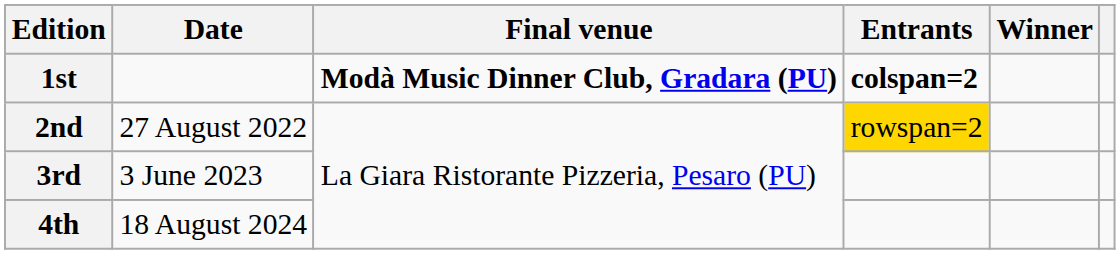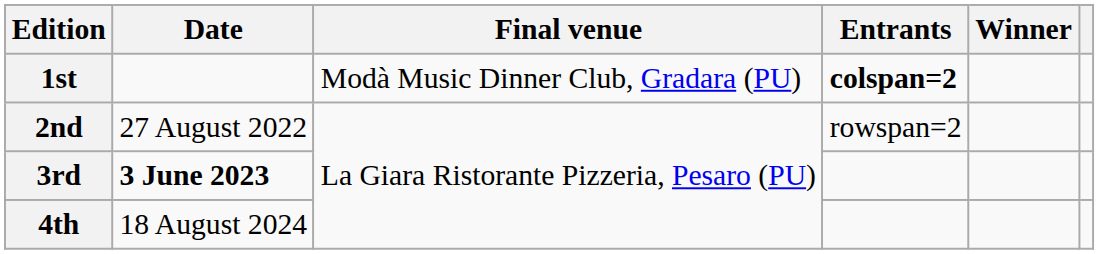(579, 77) bold -> (561, 77) normal
(917, 126) gold background -> (896, 126) no background
(191, 175) normal -> (194, 175) bold
